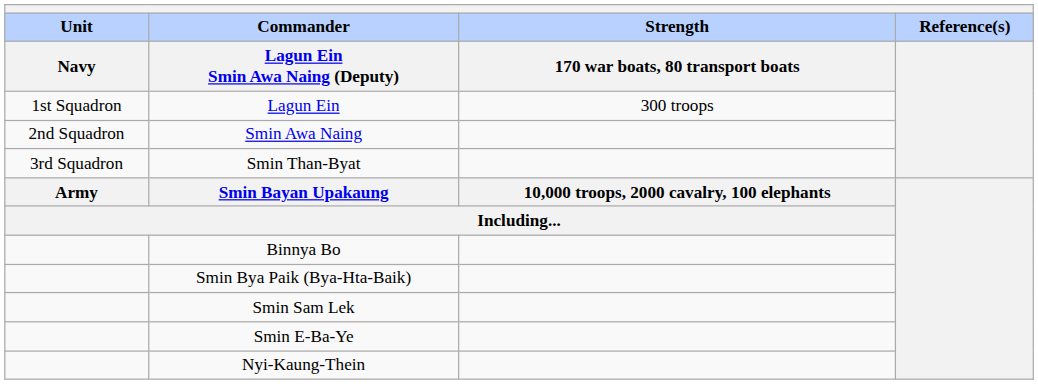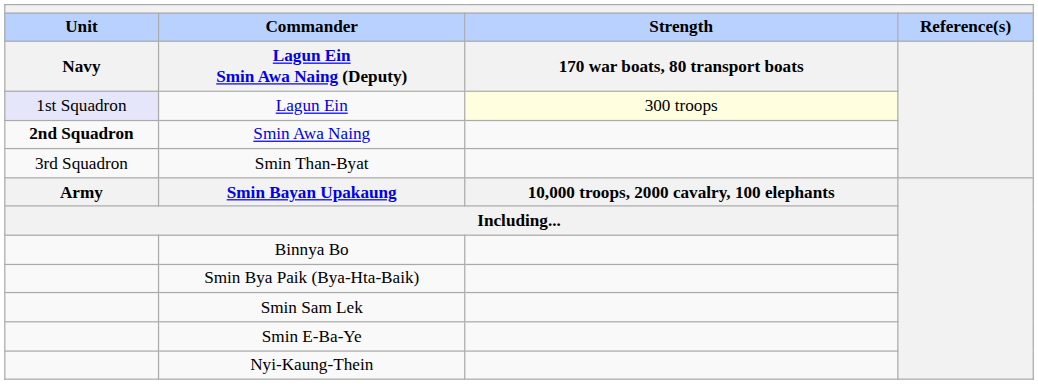(76, 105) no background -> (81, 105) lavender background
(677, 105) no background -> (681, 105) lightyellow background
(76, 134) normal -> (81, 134) bold
